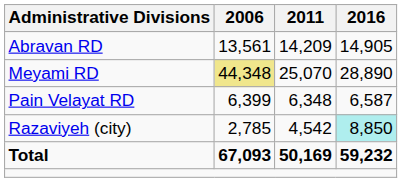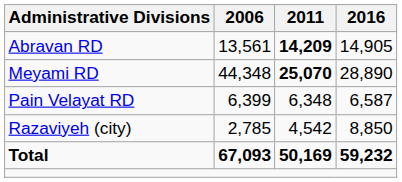(305, 45) normal -> (305, 45) bold
(245, 73) khaki background -> (245, 73) no background
(305, 73) normal -> (305, 73) bold
(371, 127) paleturquoise background -> (371, 127) no background
